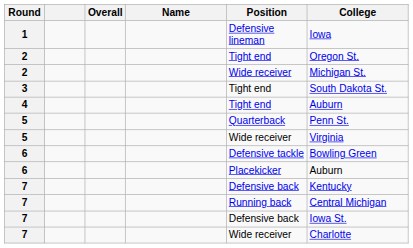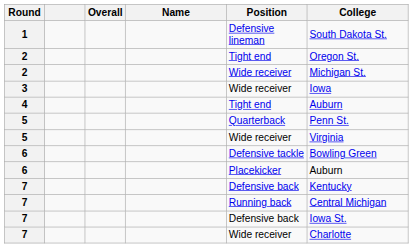(320, 34) Iowa -> (348, 34) South Dakota St.
(250, 89) Tight end -> (260, 89) Wide receiver
(348, 89) South Dakota St. -> (320, 89) Iowa
